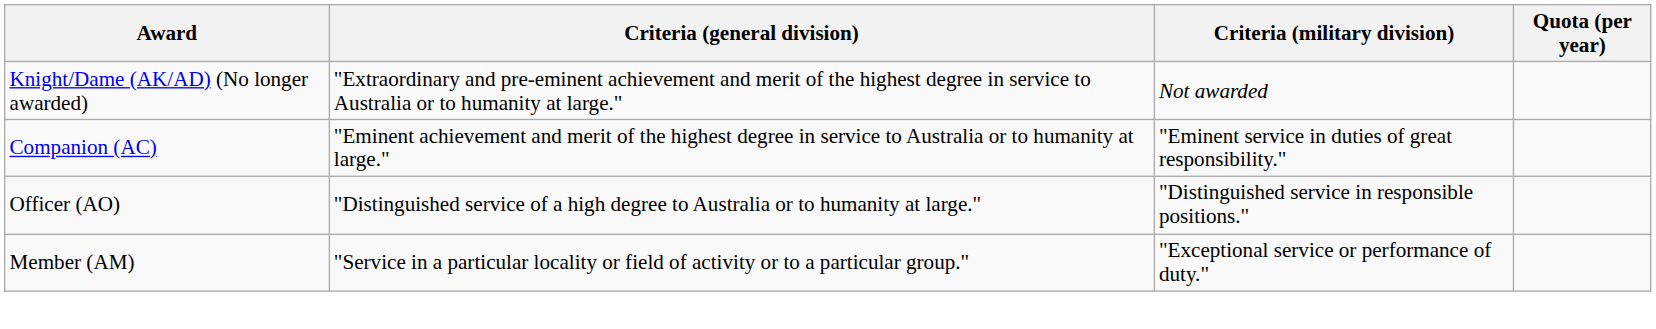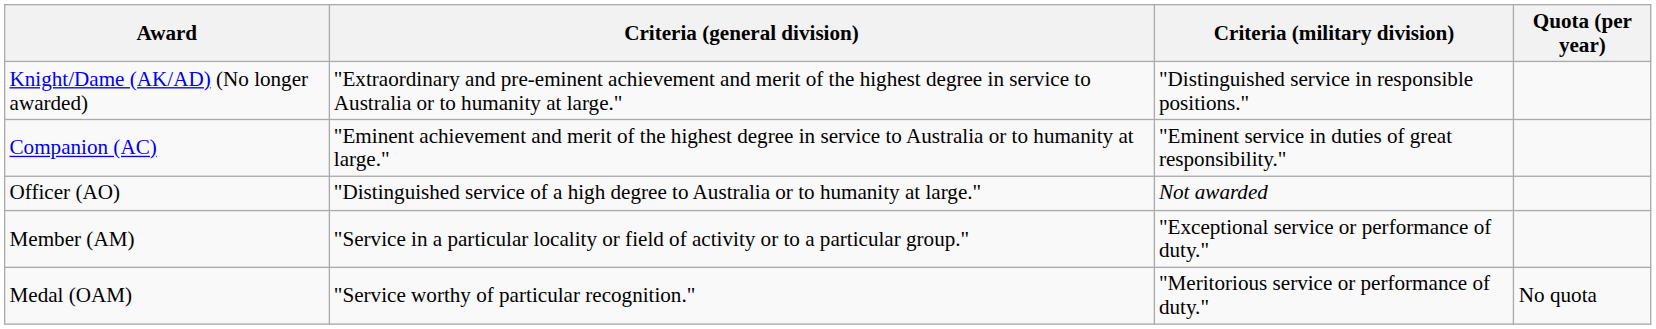(1213, 90) Not awarded -> (1316, 90) "Distinguished service in responsible positions."
(1316, 204) "Distinguished service in responsible positions." -> (1213, 193) Not awarded
+ row: (71, 295)
